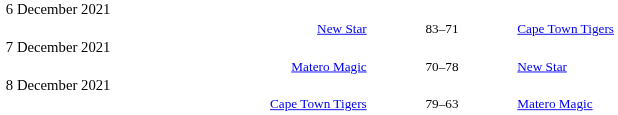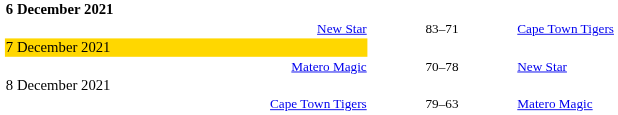(58, 9) normal -> (60, 9) bold
(58, 47) no background -> (58, 47) gold background
